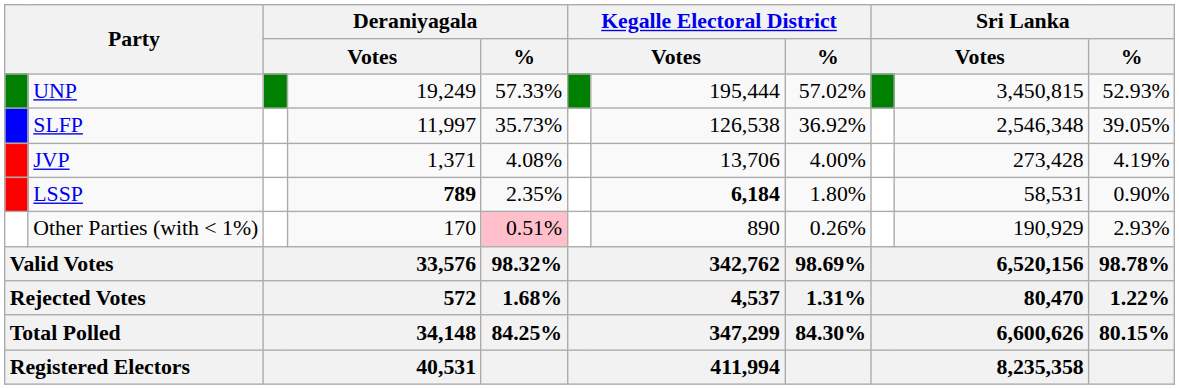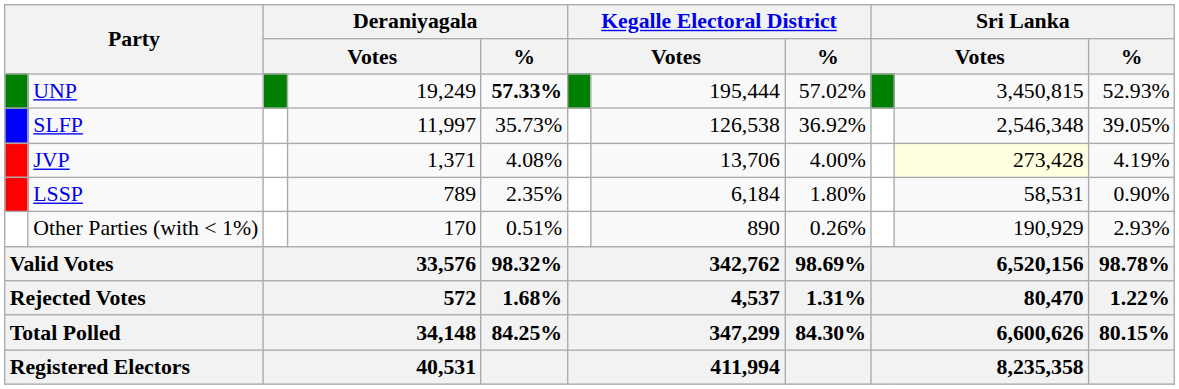(529, 90) normal -> (527, 90) bold
(1048, 159) no background -> (1048, 159) lightyellow background
(460, 194) bold -> (460, 194) normal
(755, 194) bold -> (755, 194) normal
(534, 228) pink background -> (534, 228) no background
